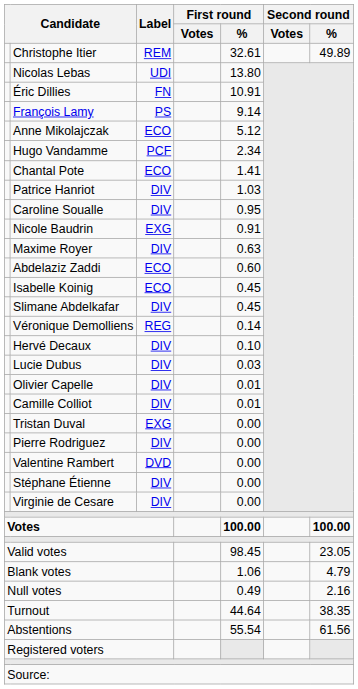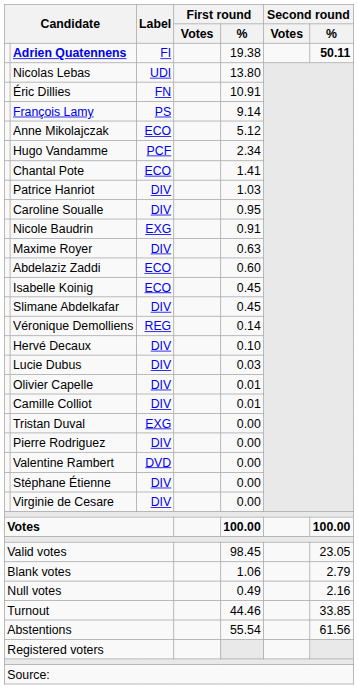- row: (55, 53)
+ row: (70, 53)
(338, 572) 4.79 -> (338, 572) 2.79
(245, 610) 44.64 -> (245, 610) 44.46
(335, 610) 38.35 -> (335, 610) 33.85
